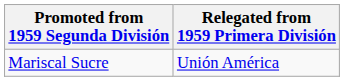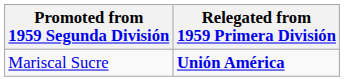(228, 62) normal -> (231, 62) bold
